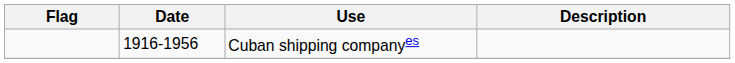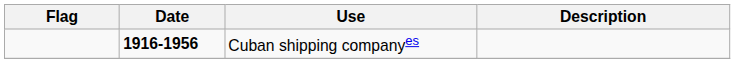(161, 43) normal -> (161, 43) bold
